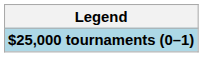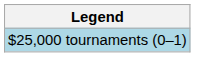(101, 40) bold -> (97, 40) normal
